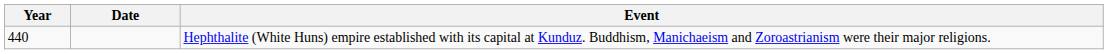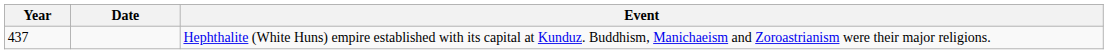(18, 37) 440 -> (18, 37) 437
